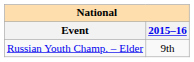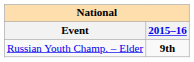(167, 48) normal -> (167, 48) bold
